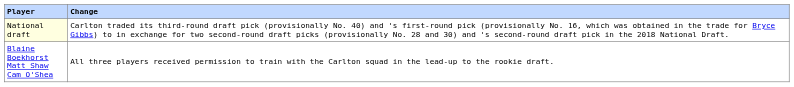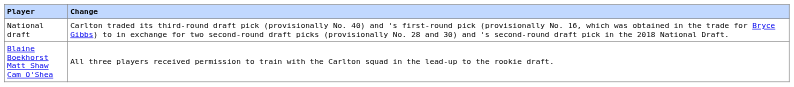(26, 30) lightyellow background -> (26, 30) no background
